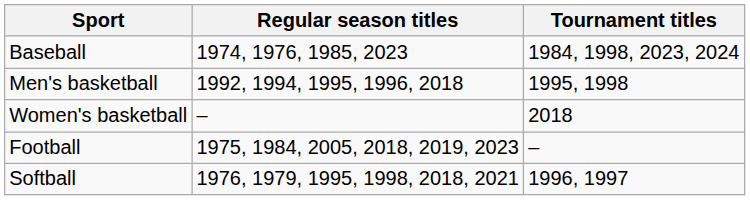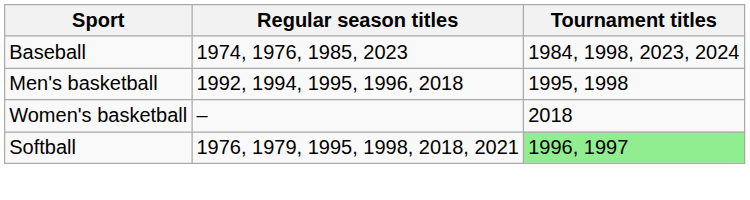- row: (45, 147)
(578, 178) no background -> (578, 147) lightgreen background
